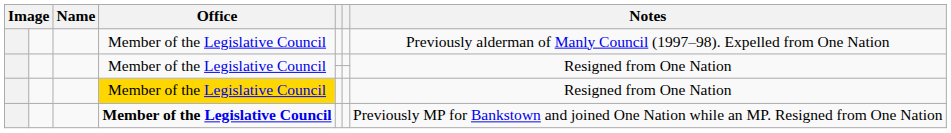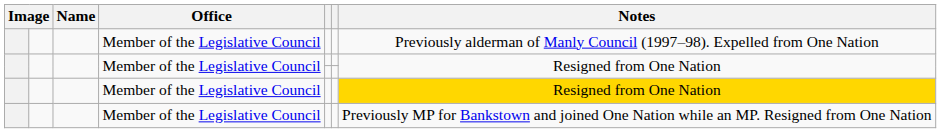(217, 90) gold background -> (212, 90) no background
(648, 90) no background -> (637, 90) gold background
(217, 115) bold -> (212, 115) normal
